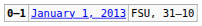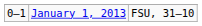(16, 13) bold -> (16, 13) normal
